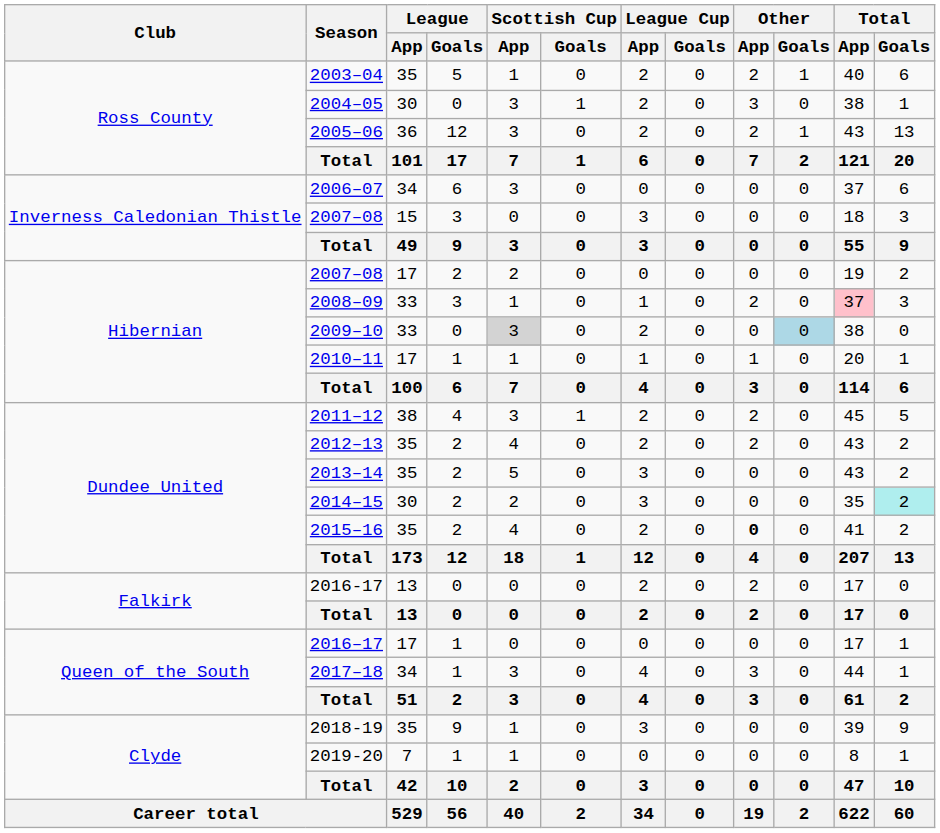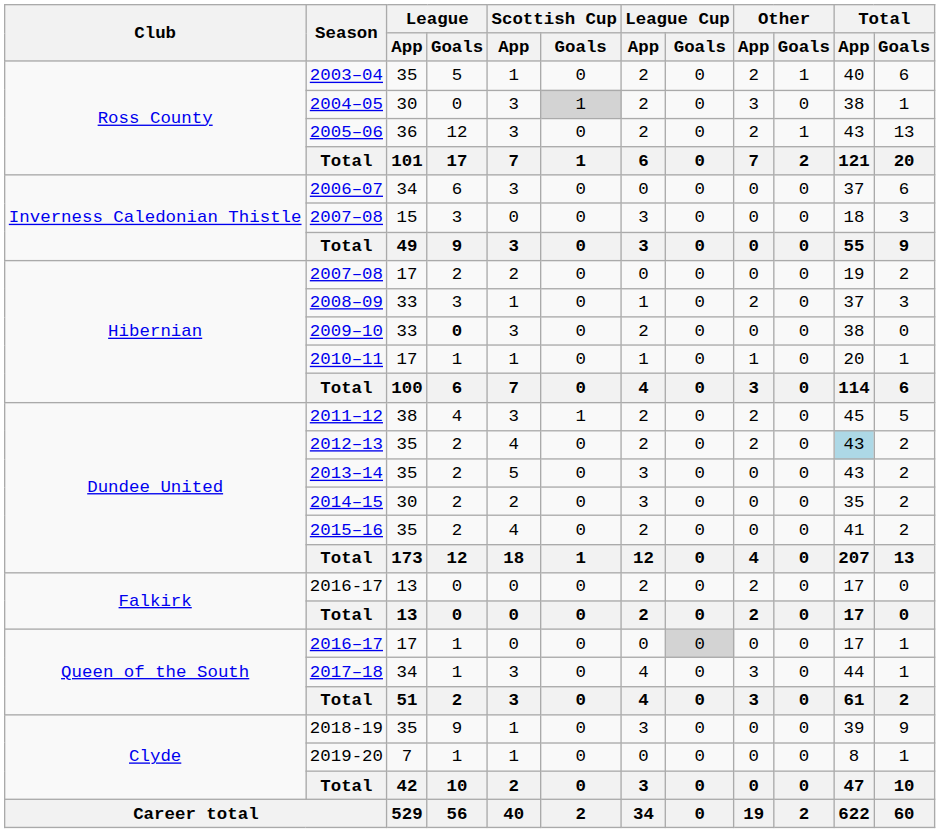(581, 104) no background -> (581, 104) lightgrey background
(854, 303) pink background -> (854, 303) no background
(457, 331) normal -> (457, 331) bold
(514, 331) lightgrey background -> (514, 331) no background
(804, 331) lightblue background -> (804, 331) no background
(854, 445) no background -> (854, 445) lightblue background
(904, 502) paleturquoise background -> (904, 502) no background
(754, 530) bold -> (754, 530) normal
(700, 643) no background -> (700, 643) lightgrey background
